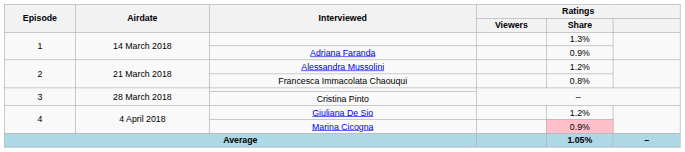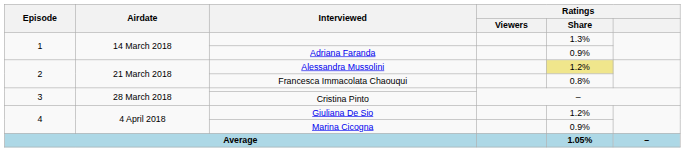(580, 67) no background -> (580, 67) khaki background
(580, 127) pink background -> (580, 127) no background
